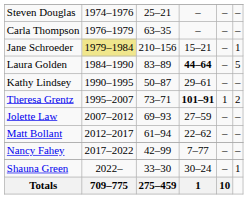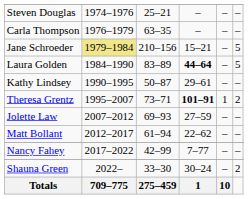(238, 47) 1 -> (238, 47) 5
(238, 168) 1 -> (238, 168) 2
